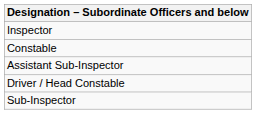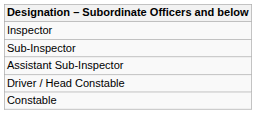(32, 48) Constable -> (41, 48) Sub-Inspector
(41, 100) Sub-Inspector -> (32, 100) Constable
